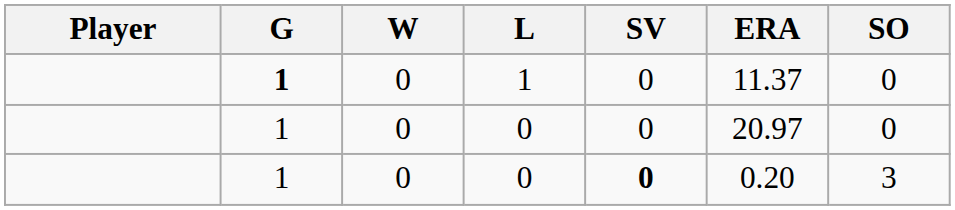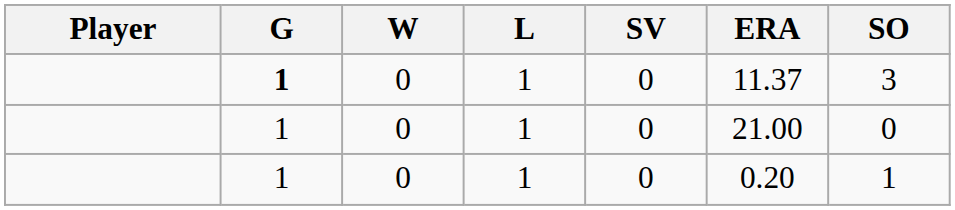(889, 79) 0 -> (889, 79) 3
(524, 128) 0 -> (524, 128) 1
(767, 128) 20.97 -> (767, 128) 21.00
(524, 178) 0 -> (524, 178) 1
(646, 178) bold -> (646, 178) normal
(889, 178) 3 -> (889, 178) 1
